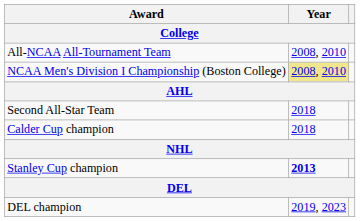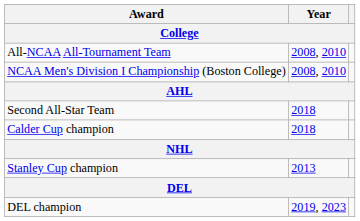(319, 71) khaki background -> (319, 71) no background
(303, 168) bold -> (303, 168) normal
